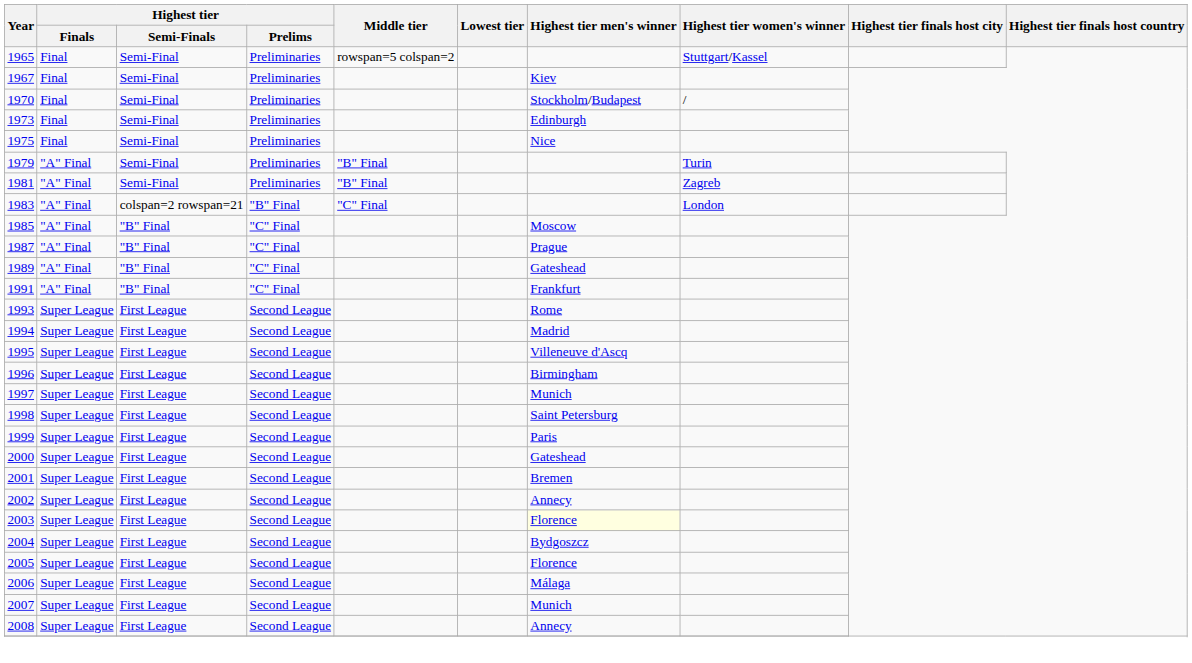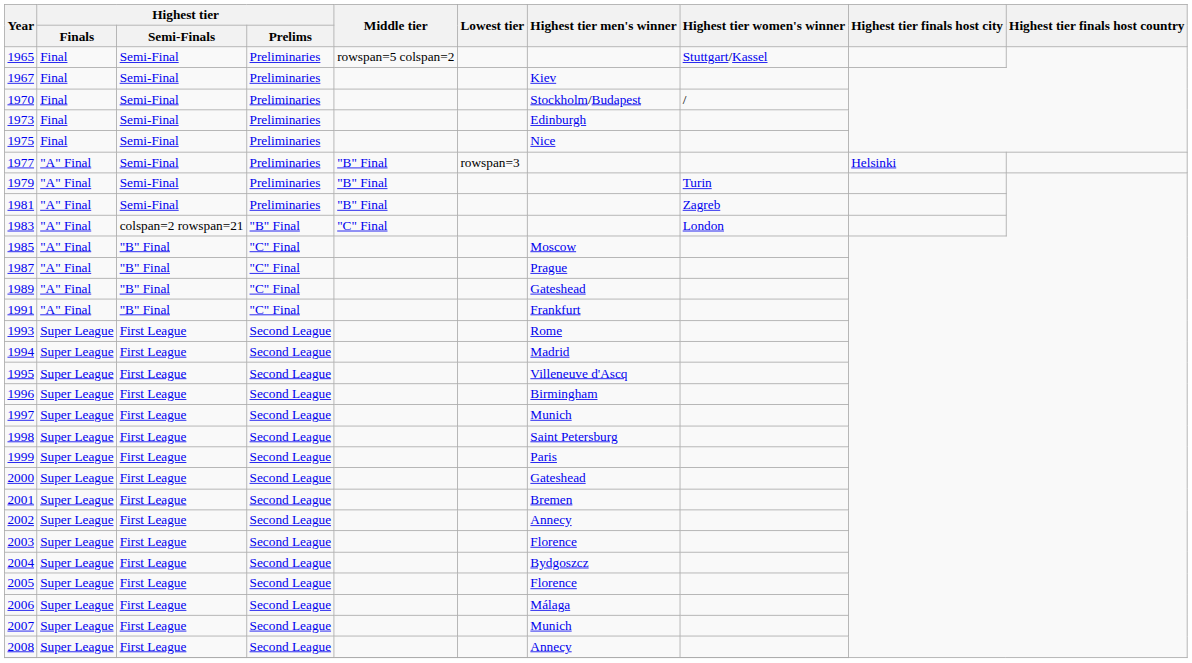+ row: (21, 162)
(554, 520) lightyellow background -> (554, 541) no background
